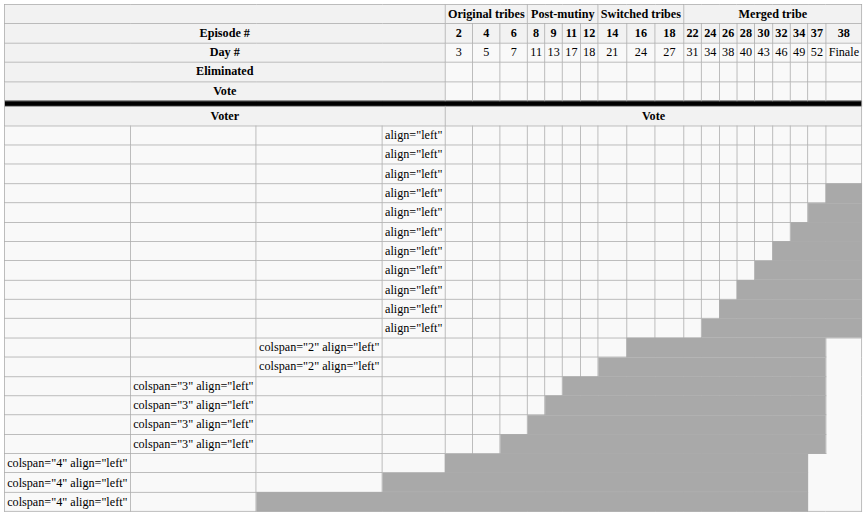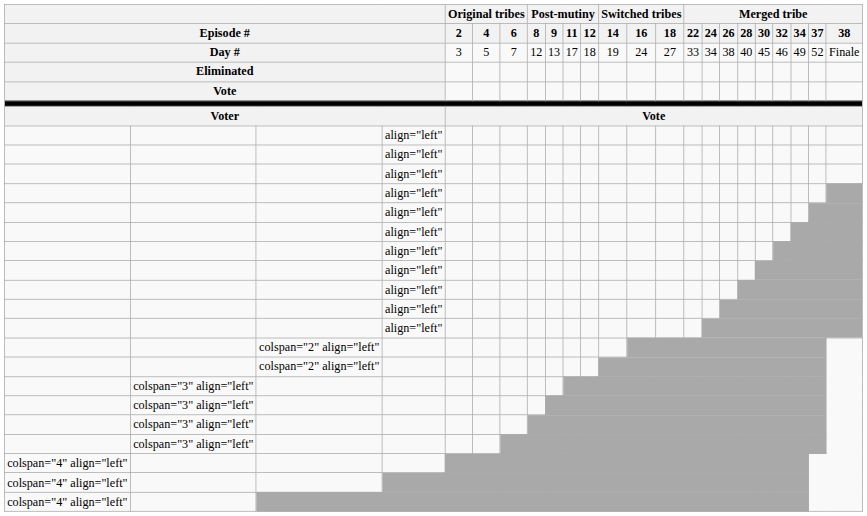(536, 52) 11 -> (536, 52) 12
(612, 52) 21 -> (613, 52) 19
(693, 52) 31 -> (693, 52) 33
(764, 52) 43 -> (764, 52) 45
